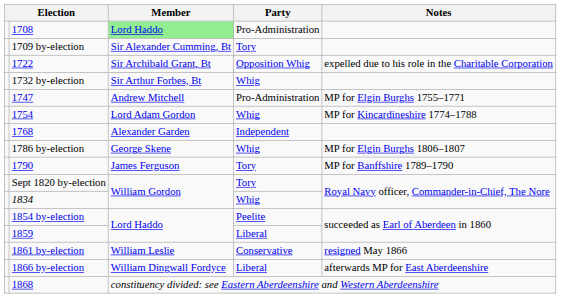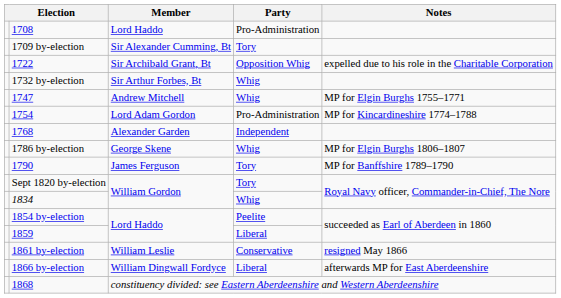(137, 30) lightgreen background -> (137, 30) no background
(278, 98) Pro-Administration -> (248, 98) Whig
(248, 115) Whig -> (278, 115) Pro-Administration
